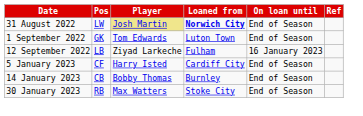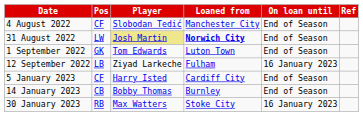+ row: (38, 24)
(281, 91) End of Season -> (300, 104) 16 January 2023
